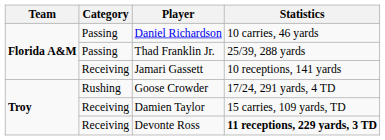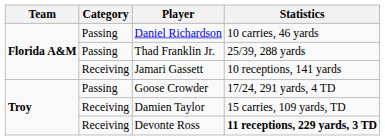(101, 88) Rushing -> (100, 88) Passing
